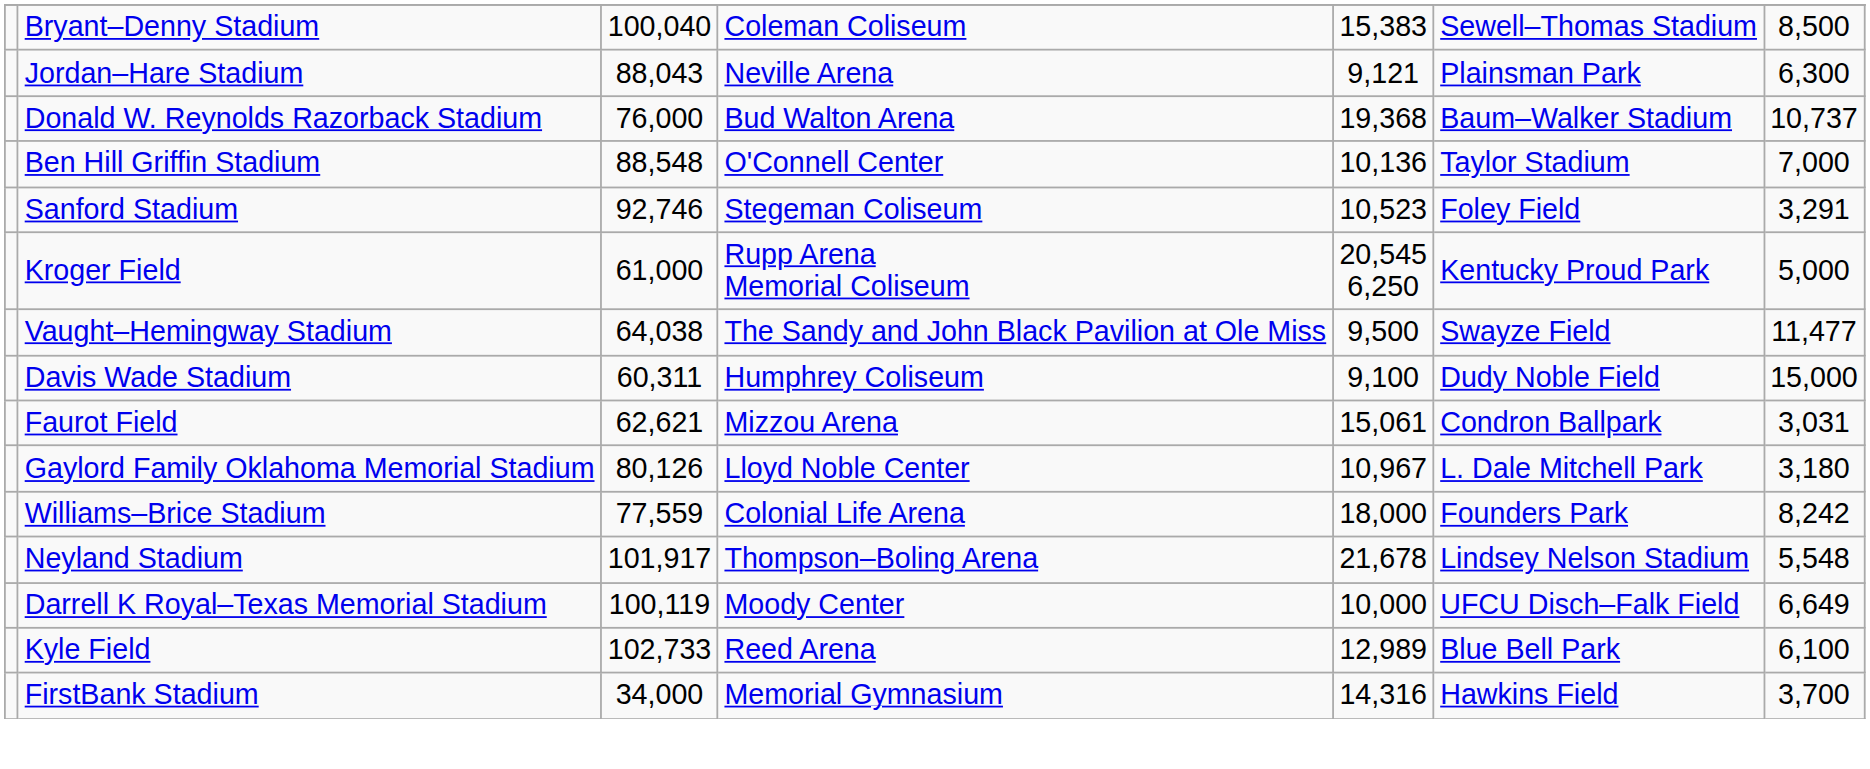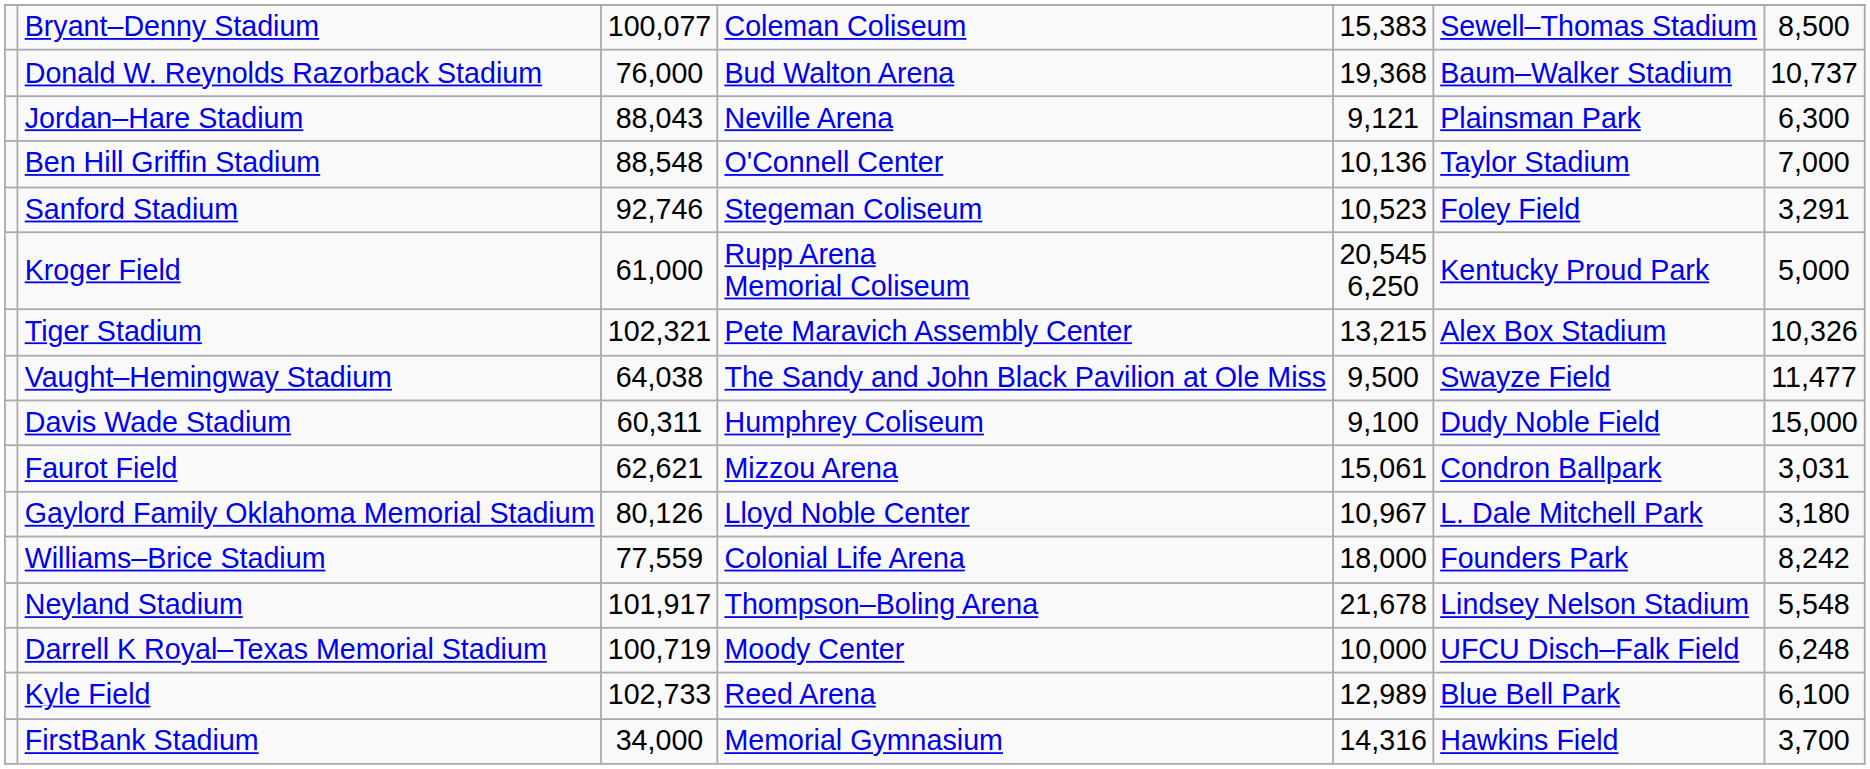(659, 27) 100,040 -> (659, 27) 100,077
rows swapped: (283, 118) <-> (164, 72)
+ row: (113, 331)
(659, 604) 100,119 -> (659, 649) 100,719
(1814, 604) 6,649 -> (1814, 649) 6,248
